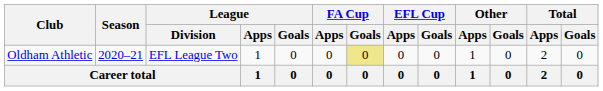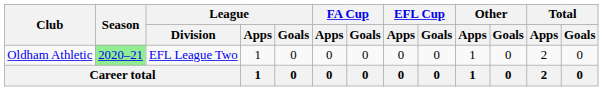(121, 55) no background -> (121, 55) lightgreen background
(365, 55) khaki background -> (365, 55) no background
